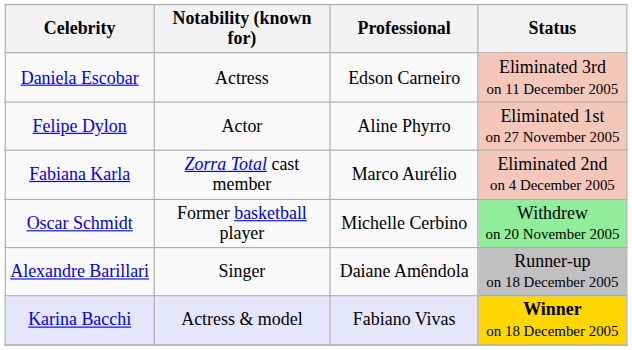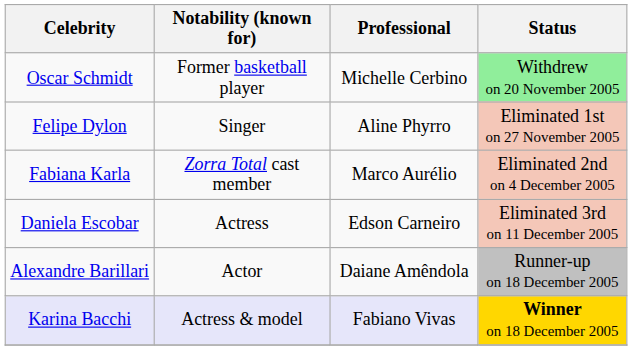rows swapped: (80, 223) <-> (80, 77)
(242, 125) Actor -> (242, 125) Singer
(242, 271) Singer -> (242, 271) Actor
